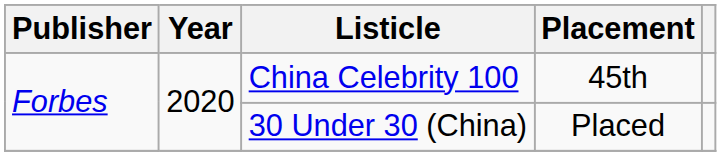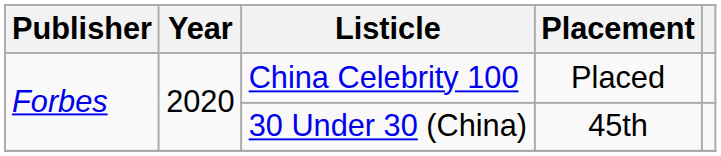(618, 77) 45th -> (618, 77) Placed
(618, 126) Placed -> (618, 126) 45th
